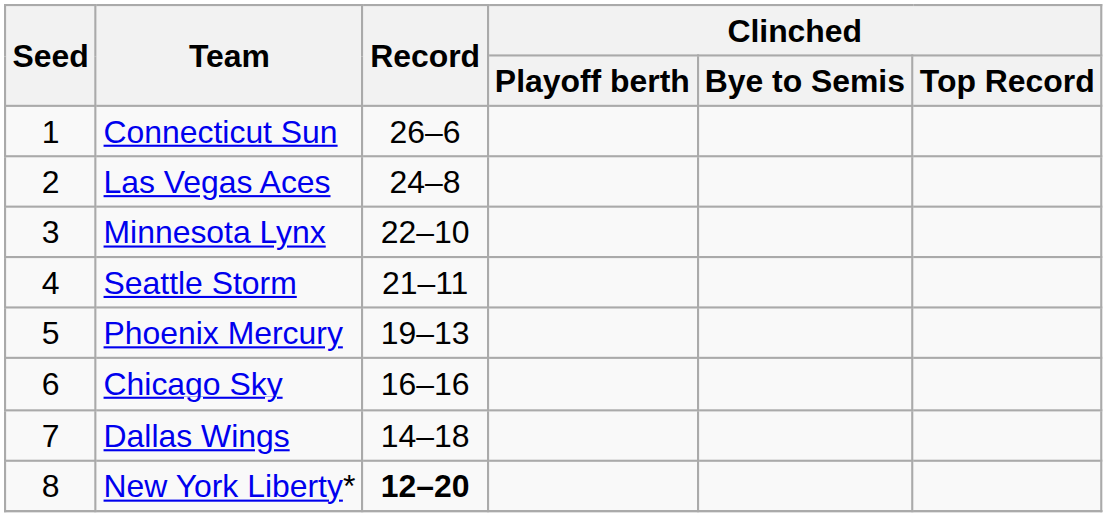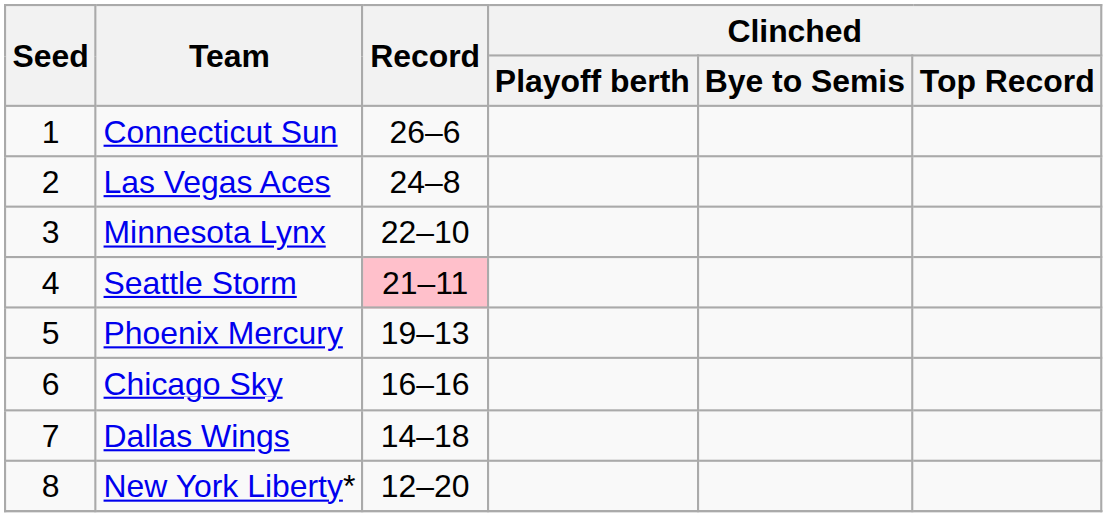(425, 283) no background -> (425, 283) pink background
(425, 485) bold -> (425, 485) normal
